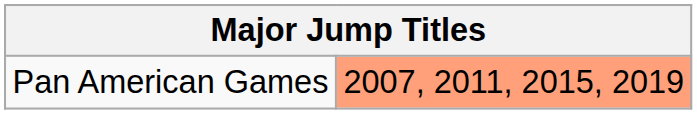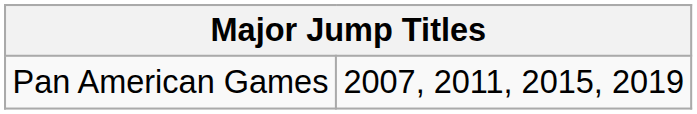(514, 81) lightsalmon background -> (514, 81) no background
